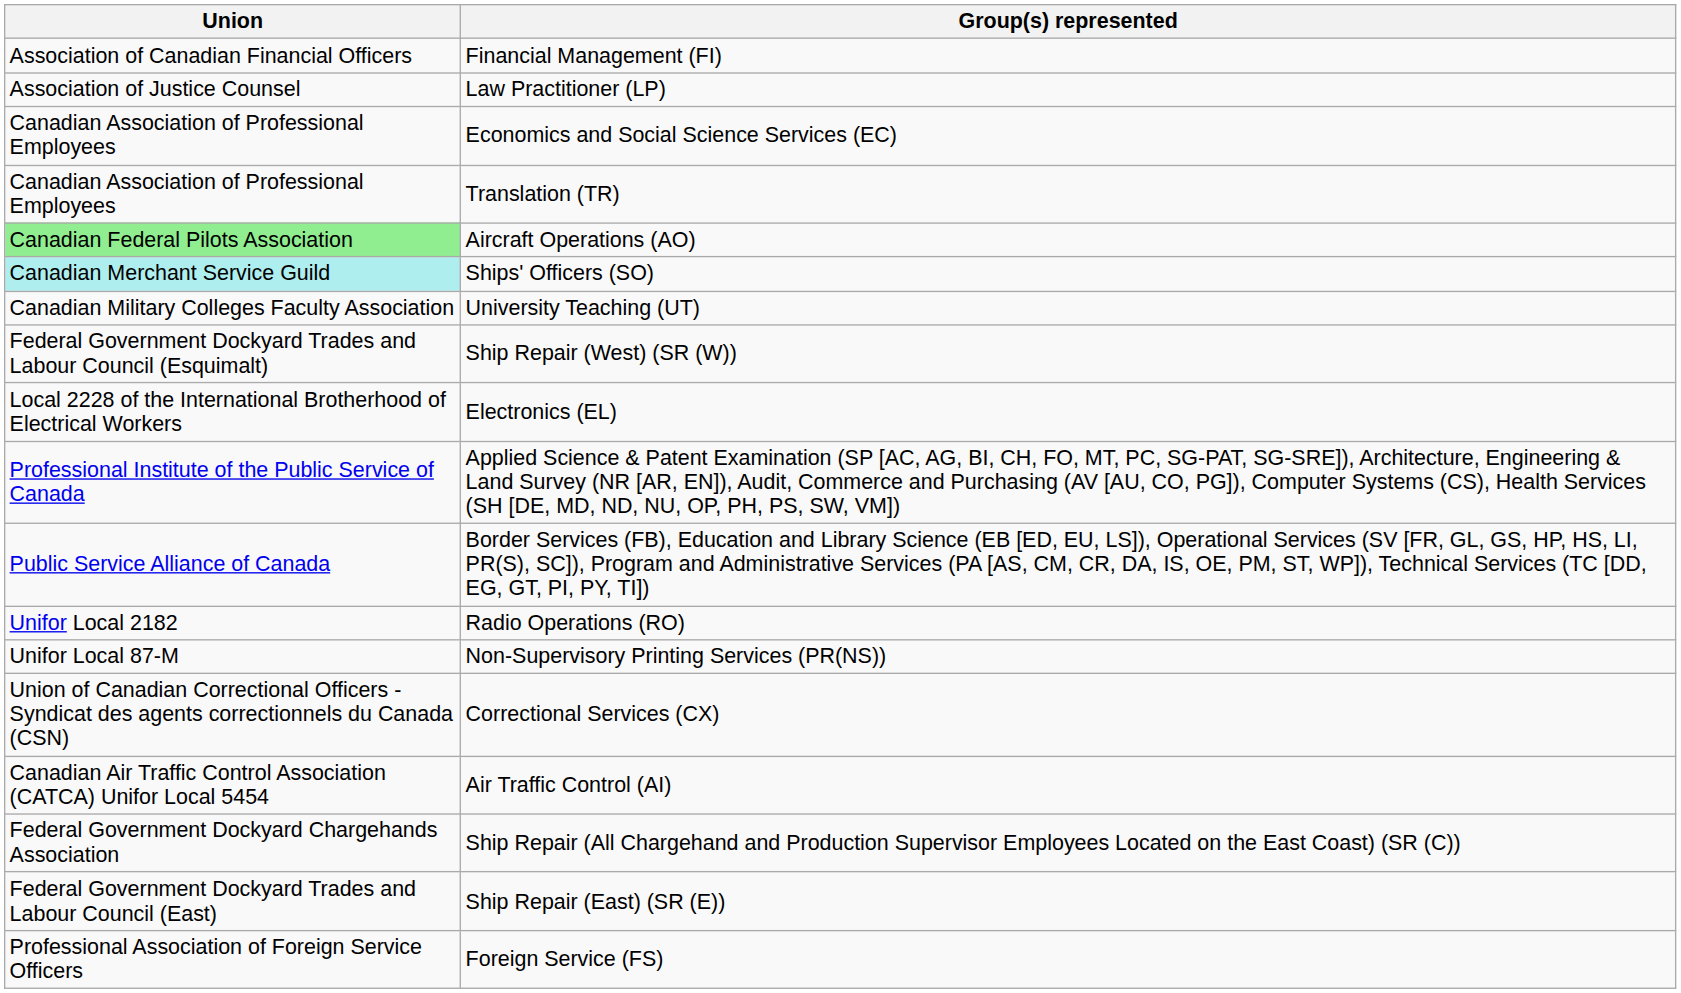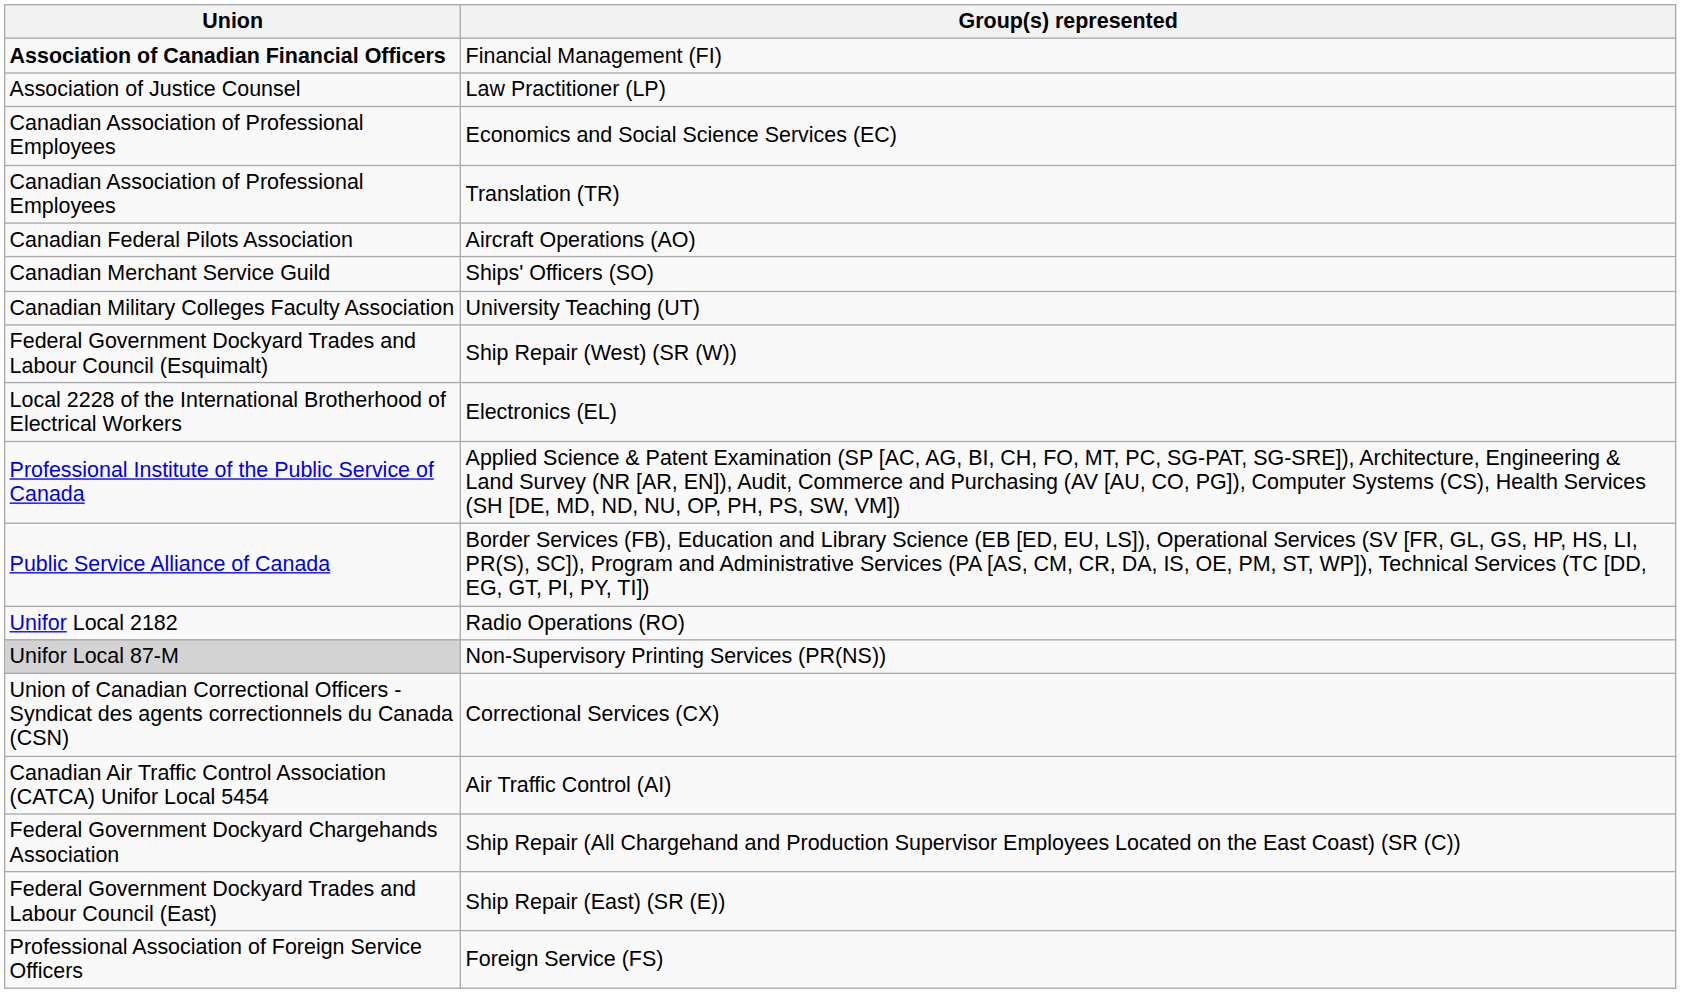(211, 55) normal -> (228, 55) bold
(181, 239) lightgreen background -> (181, 239) no background
(170, 273) paleturquoise background -> (170, 273) no background
(94, 656) no background -> (94, 656) lightgrey background
